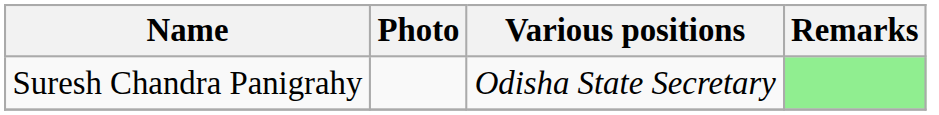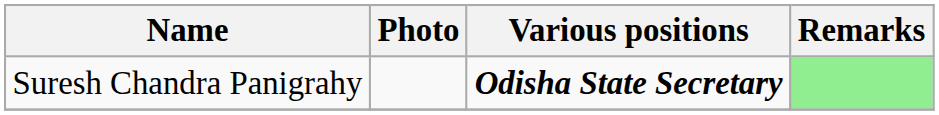(625, 82) normal -> (629, 82) bold
